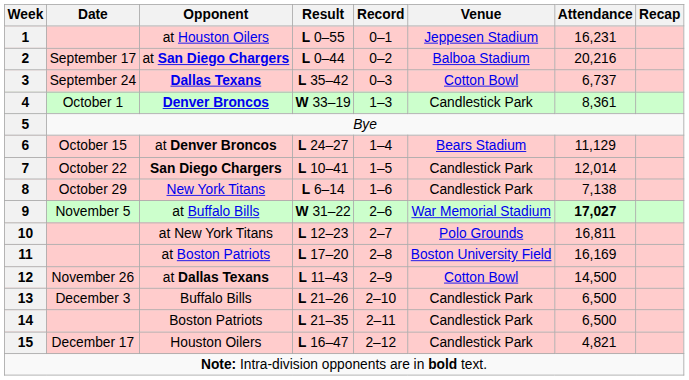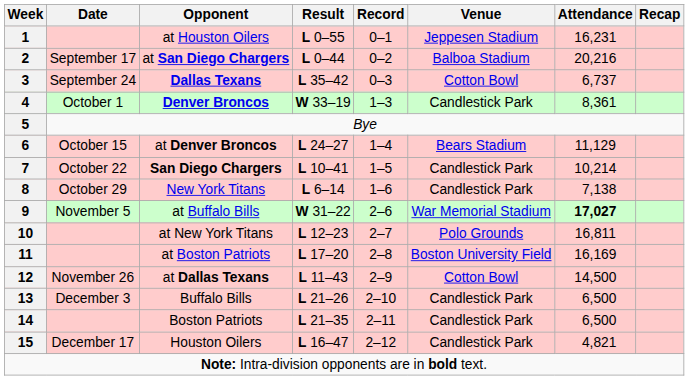(595, 168) 12,014 -> (595, 168) 10,214
